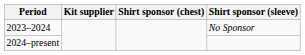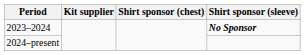(232, 27) normal -> (233, 27) bold
